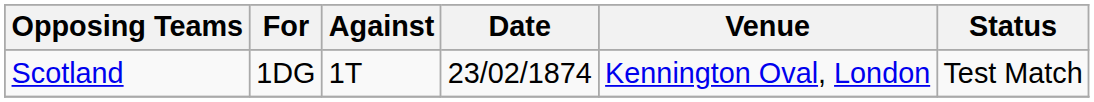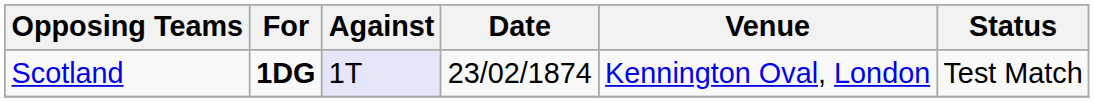(286, 73) normal -> (286, 73) bold
(346, 73) no background -> (346, 73) lavender background
